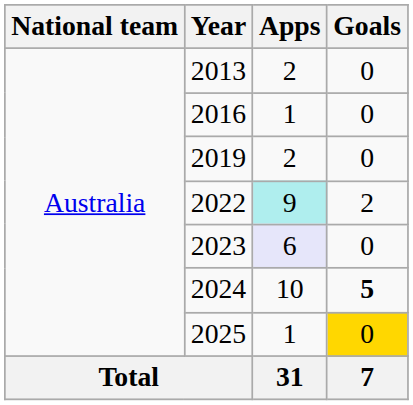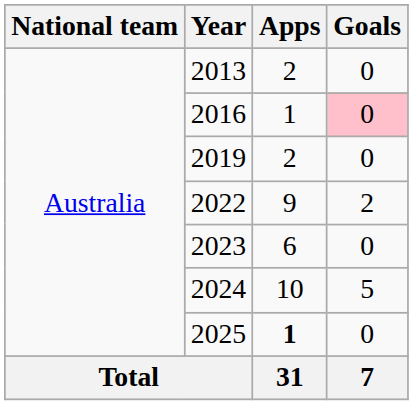(367, 114) no background -> (367, 114) pink background
(290, 202) paleturquoise background -> (290, 202) no background
(290, 245) lavender background -> (290, 245) no background
(367, 289) bold -> (367, 289) normal
(290, 333) normal -> (290, 333) bold
(367, 333) gold background -> (367, 333) no background
